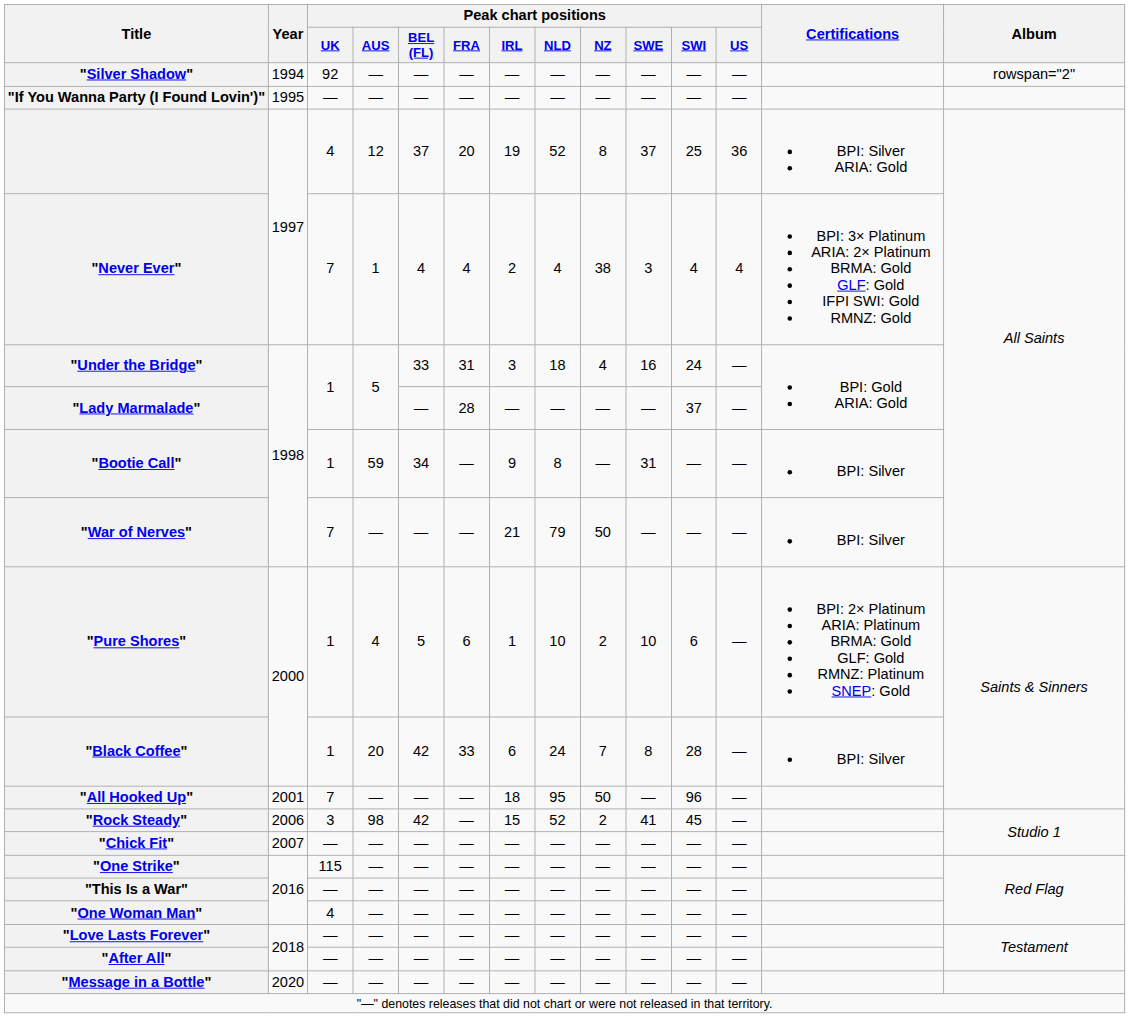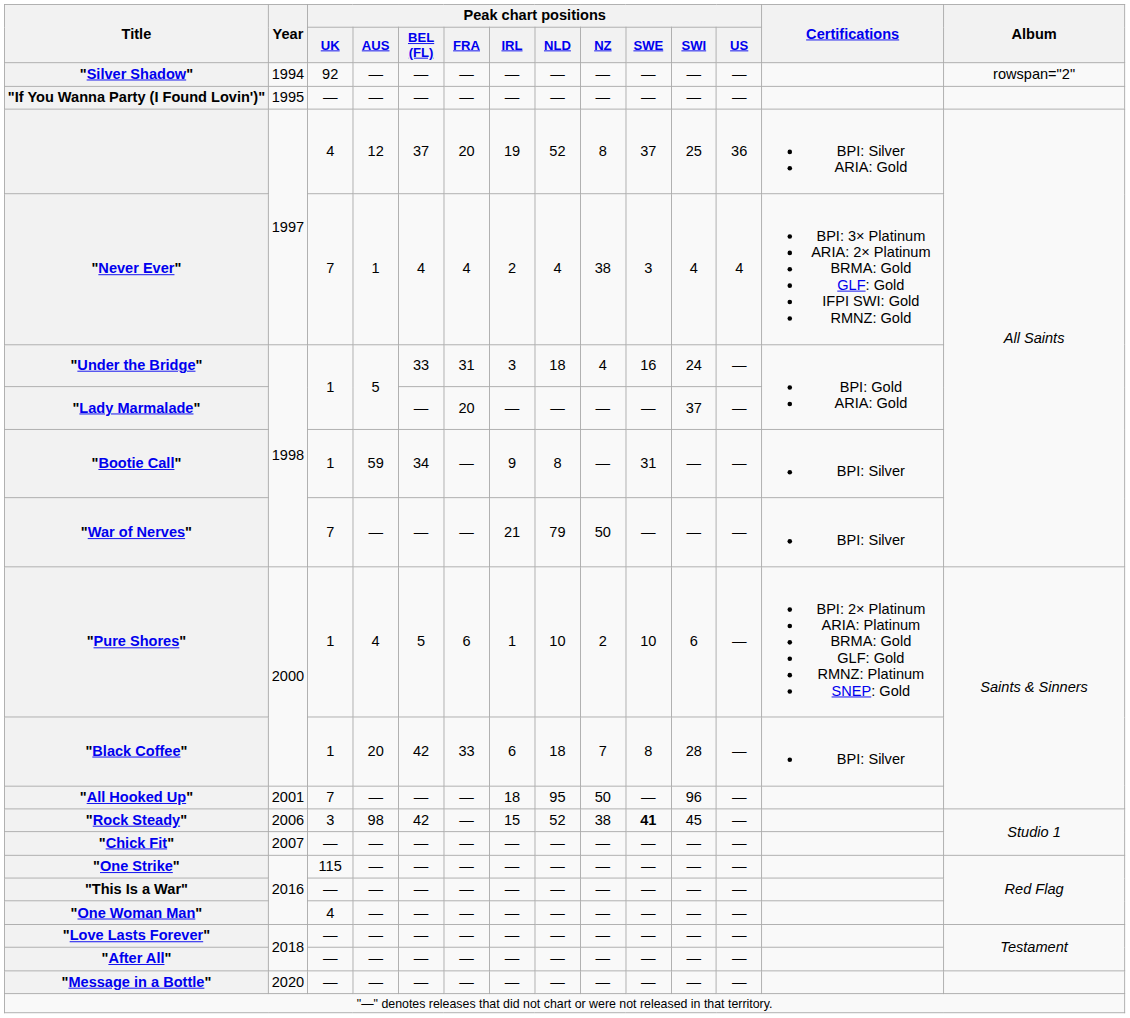(467, 408) 28 -> (467, 408) 20
(557, 751) 24 -> (557, 751) 18
(603, 820) 2 -> (603, 820) 38
(648, 820) normal -> (648, 820) bold
